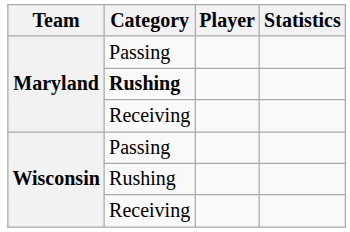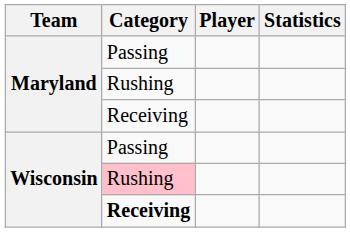(145, 83) bold -> (140, 83) normal
(142, 178) no background -> (140, 178) pink background
(150, 210) normal -> (148, 210) bold
